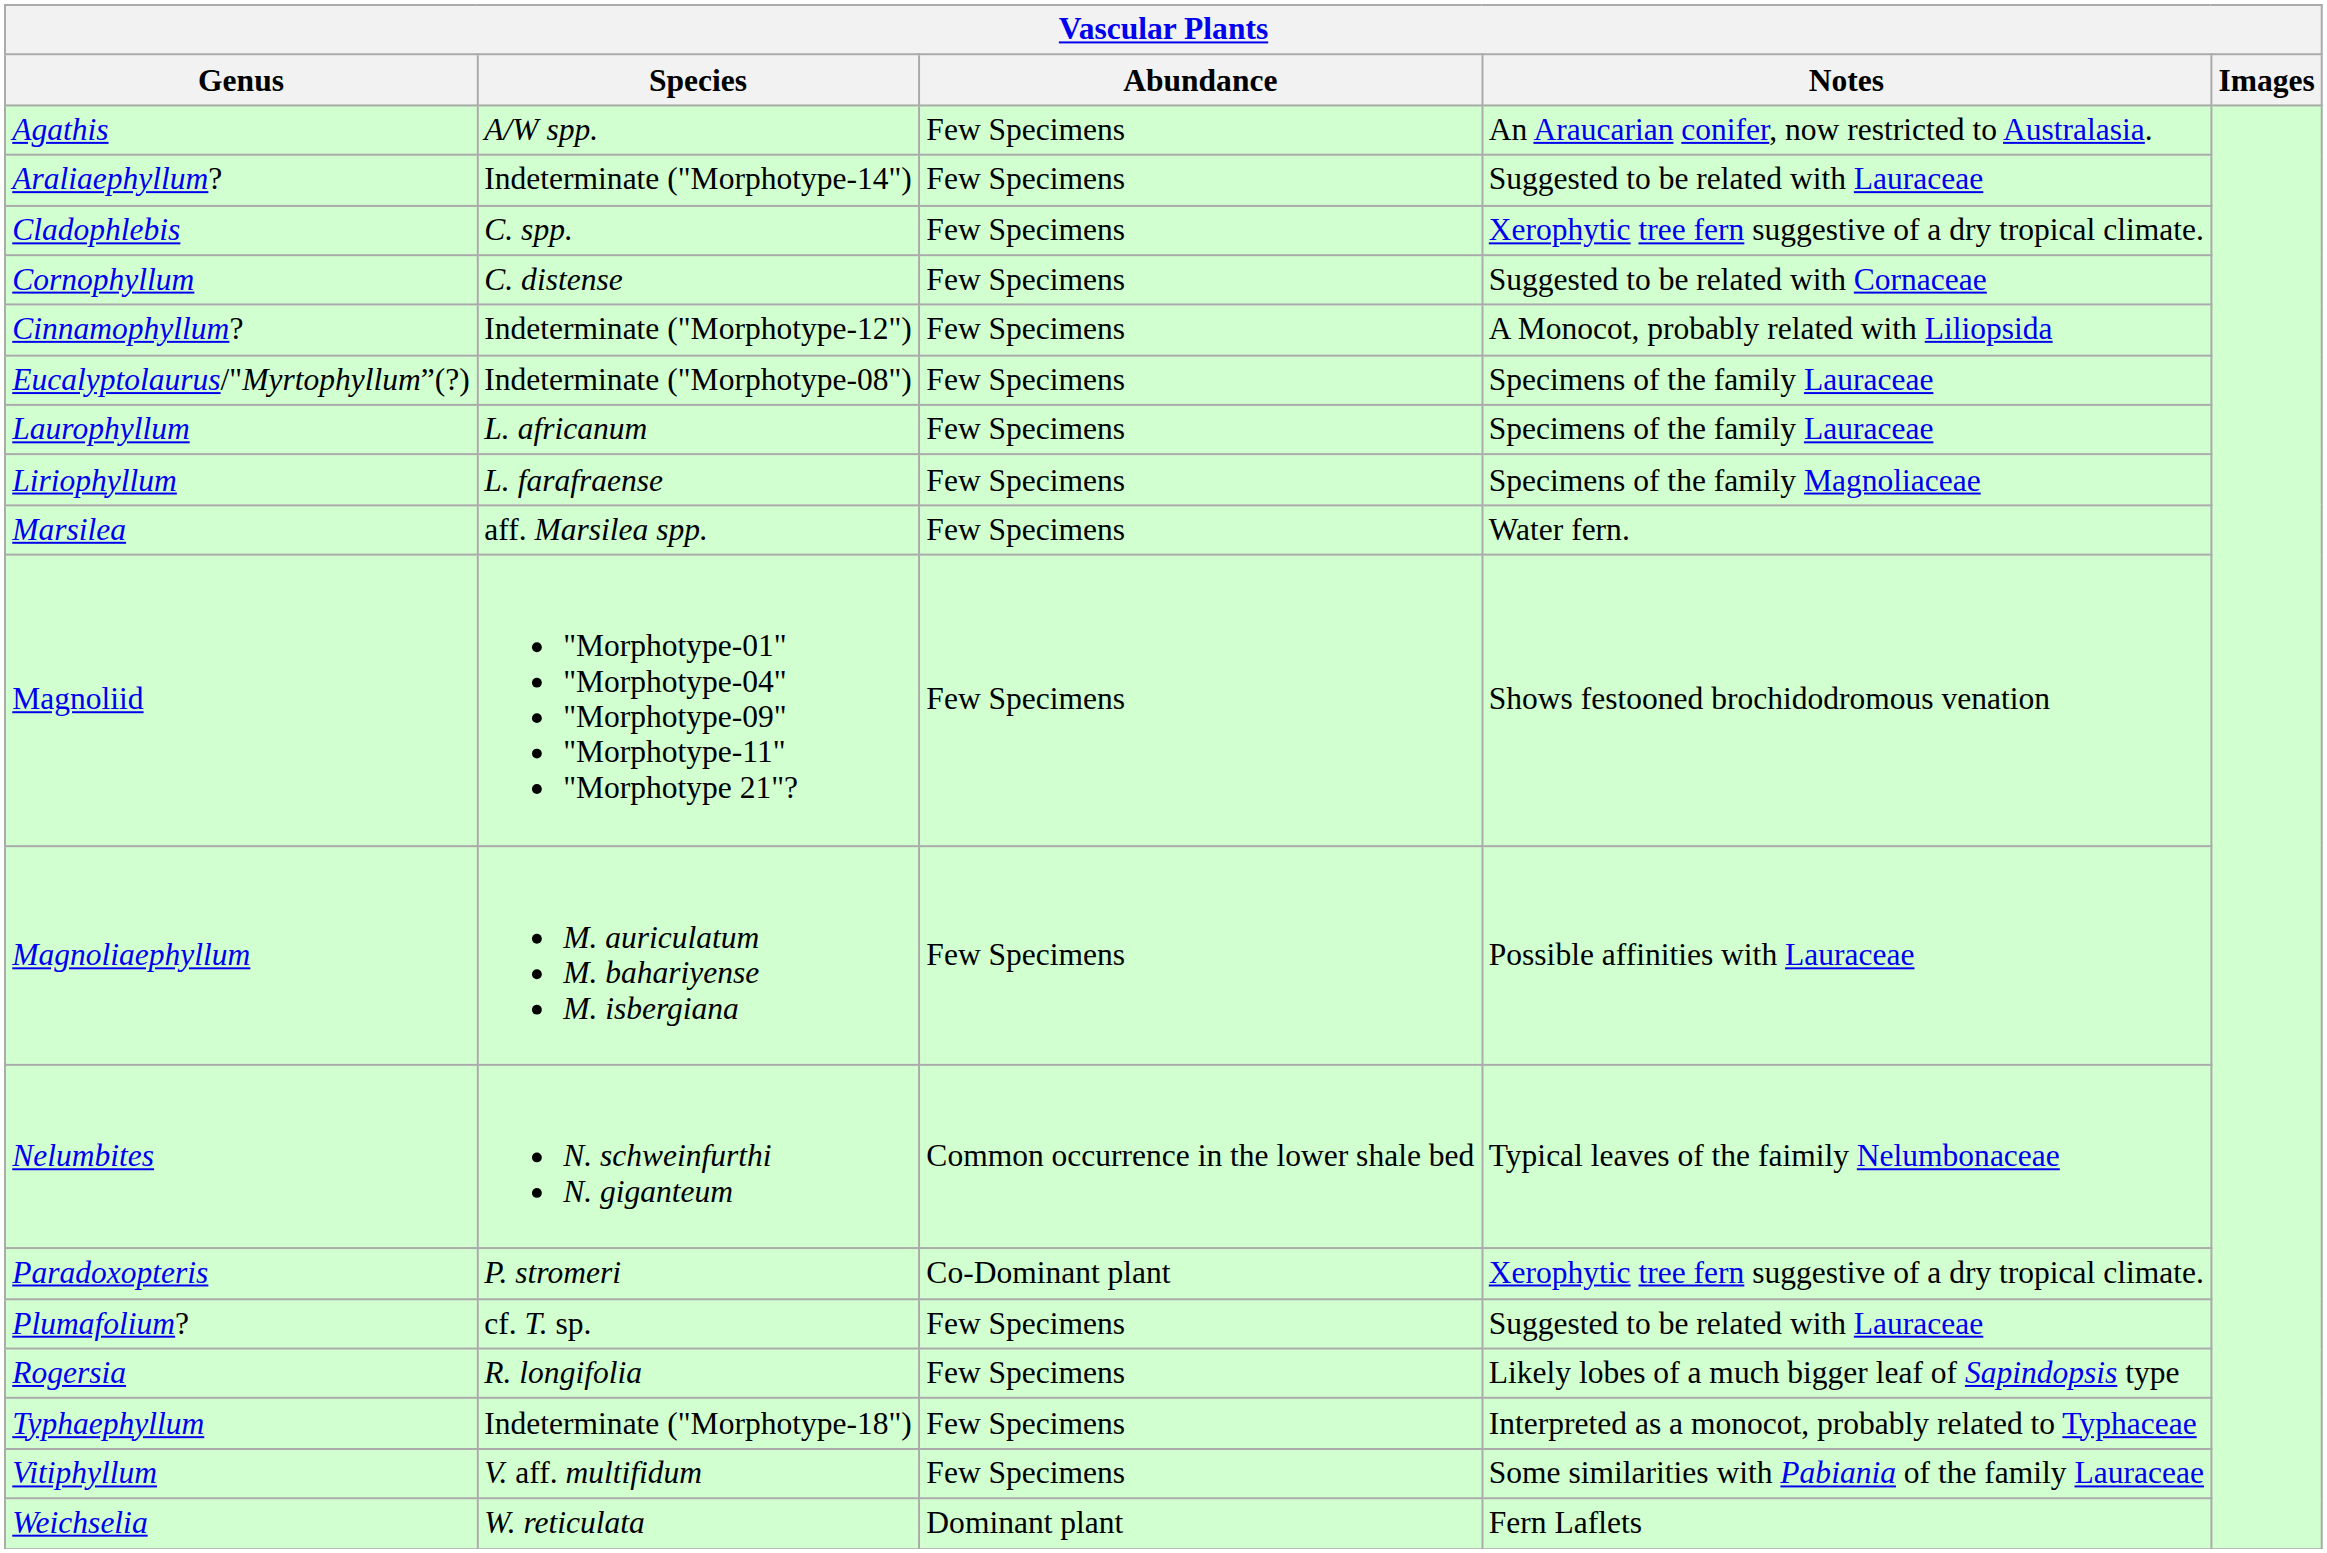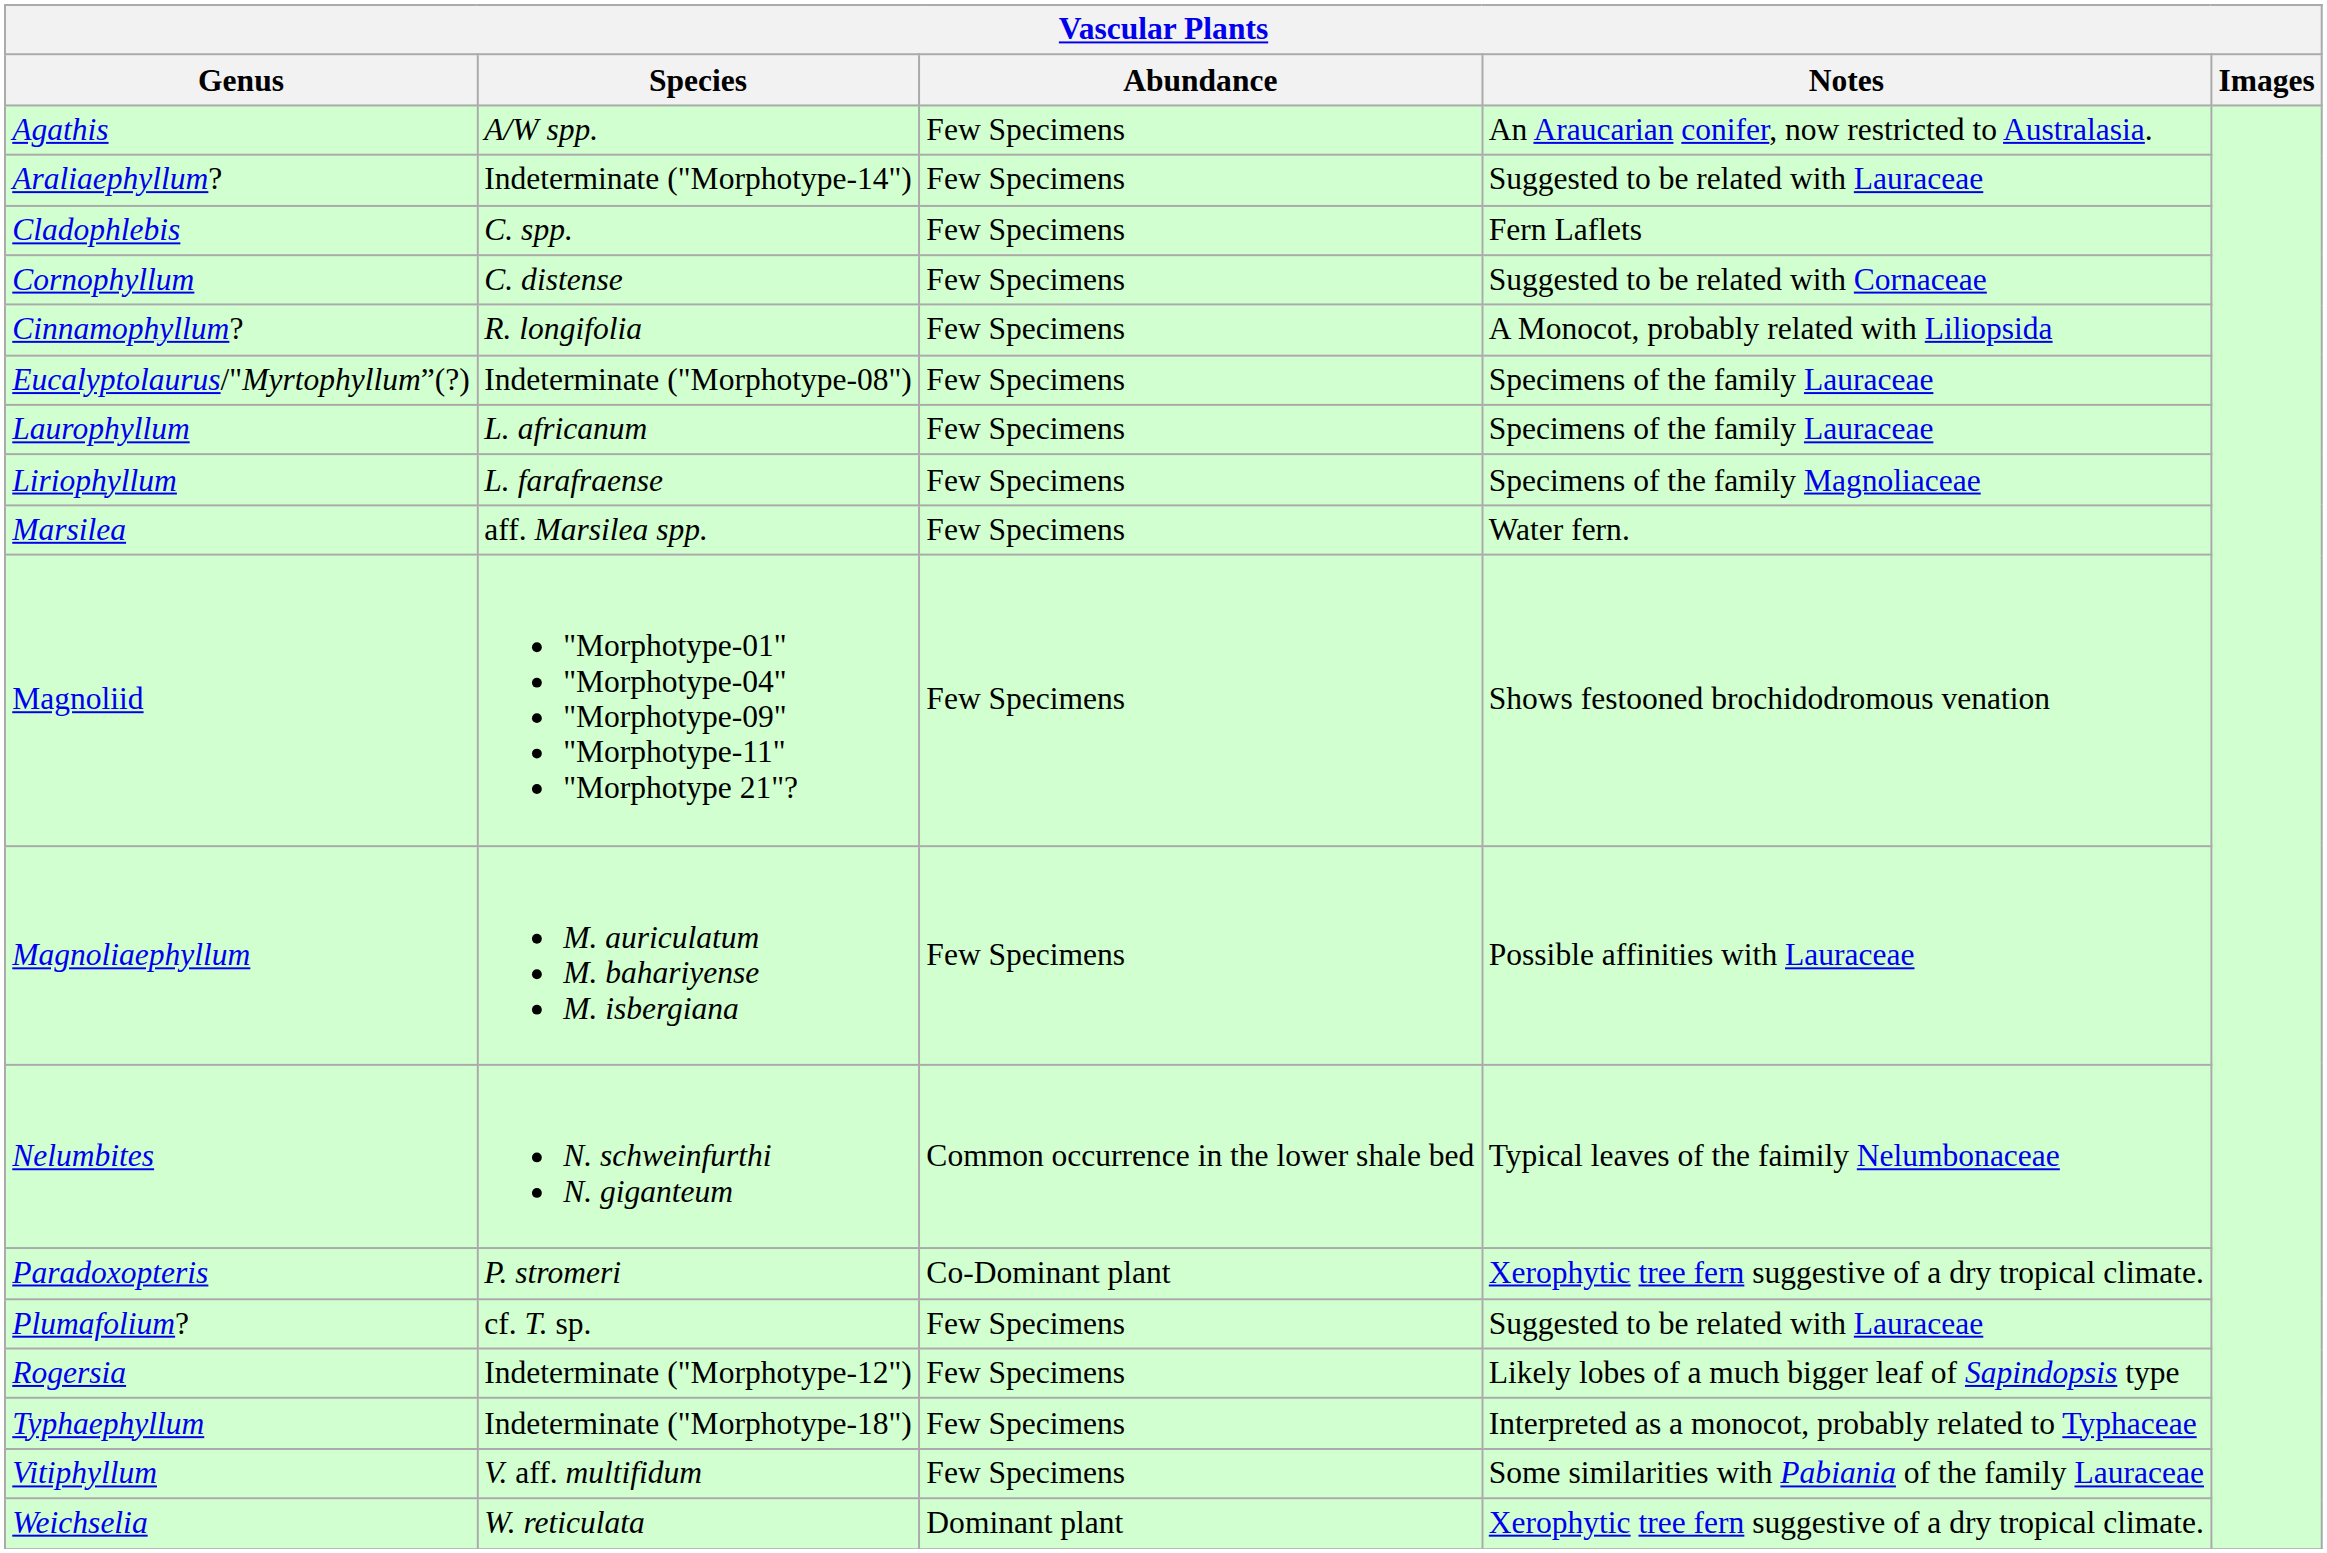(1846, 229) Xerophytic tree fern suggestive of a dry tropical climate. -> (1565, 229) Fern Laflets
(698, 329) Indeterminate ("Morphotype-12") -> (563, 329) R. longifolia
(563, 1373) R. longifolia -> (698, 1373) Indeterminate ("Morphotype-12")
(1565, 1523) Fern Laflets -> (1846, 1523) Xerophytic tree fern suggestive of a dry tropical climate.
